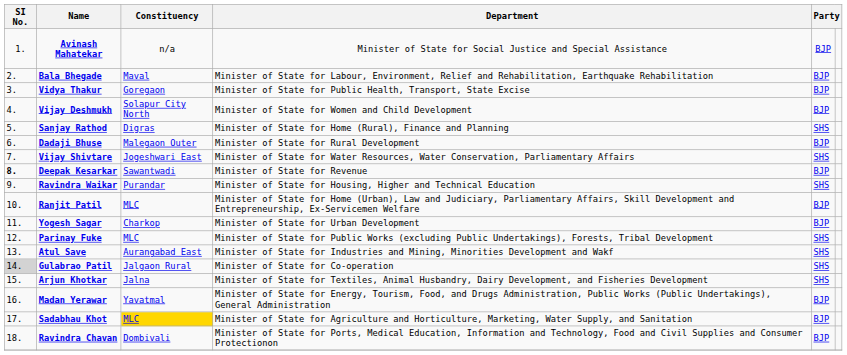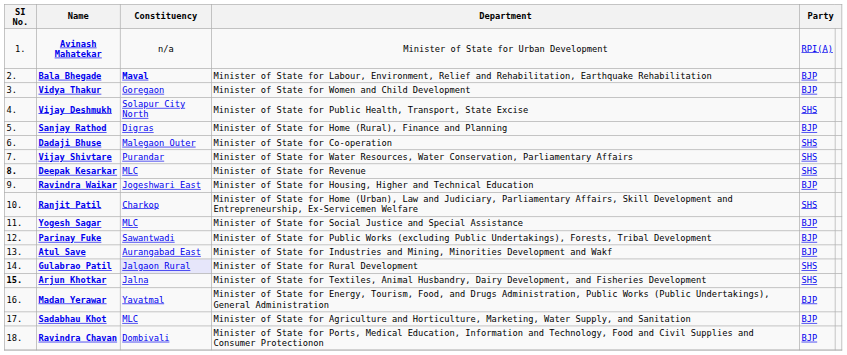(512, 49) Minister of State for Social Justice and Special Assistance -> (505, 49) Minister of State for Urban Development
(823, 49) BJP -> (817, 49) RPI(A)
(136, 76) normal -> (135, 76) bold
(372, 90) Minister of State for Public Health, Transport, State Excise -> (342, 90) Minister of State for Women and Child Development
(344, 109) Minister of State for Women and Child Development -> (371, 109) Minister of State for Public Health, Transport, State Excise
(821, 109) BJP -> (809, 109) SHS
(821, 129) SHS -> (809, 129) BJP
(317, 143) Minister of State for Rural Development -> (303, 143) Minister of State for Co-operation
(821, 143) BJP -> (809, 143) SHS
(162, 157) Jogeshwari East -> (143, 157) Purandar
(149, 171) Sawantwadi -> (130, 171) MLC
(821, 171) BJP -> (809, 171) SHS
(144, 185) Purandar -> (162, 185) Jogeshwari East
(821, 185) SHS -> (809, 185) BJP
(131, 205) MLC -> (141, 205) Charkop
(821, 205) BJP -> (809, 205) SHS
(142, 224) Charkop -> (130, 224) MLC
(317, 224) Minister of State for Urban Development -> (368, 224) Minister of State for Social Justice and Special Assistance
(131, 238) MLC -> (148, 238) Sawantwadi
(821, 238) SHS -> (809, 238) BJP
(821, 252) SHS -> (809, 252) BJP
(14, 266) lightgrey background -> (14, 266) no background
(157, 266) no background -> (156, 266) lavender background
(304, 266) Minister of State for Co-operation -> (316, 266) Minister of State for Rural Development
(14, 281) normal -> (14, 281) bold
(131, 319) gold background -> (130, 319) no background
